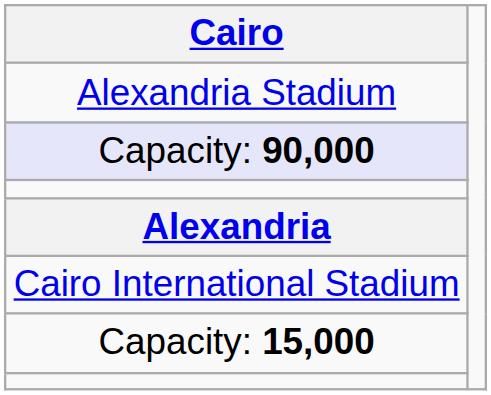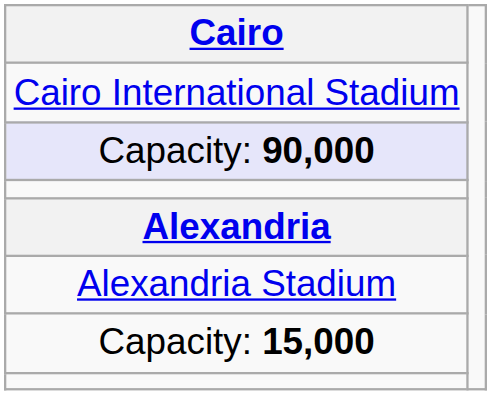(237, 92) Alexandria Stadium -> (237, 92) Cairo International Stadium
(237, 284) Cairo International Stadium -> (237, 284) Alexandria Stadium
